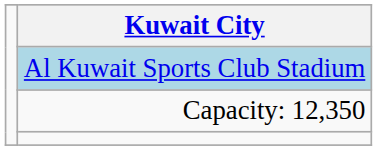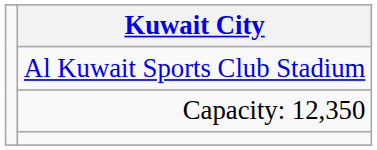(195, 68) lightblue background -> (195, 68) no background
